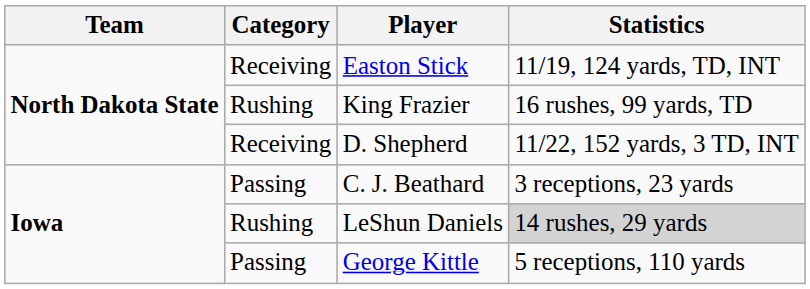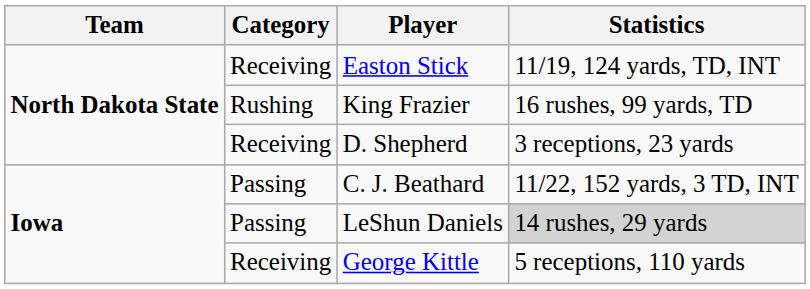(657, 144) 11/22, 152 yards, 3 TD, INT -> (624, 144) 3 receptions, 23 yards
(624, 183) 3 receptions, 23 yards -> (657, 183) 11/22, 152 yards, 3 TD, INT
(272, 223) Rushing -> (268, 223) Passing
(268, 262) Passing -> (281, 262) Receiving
